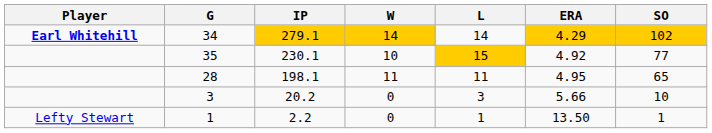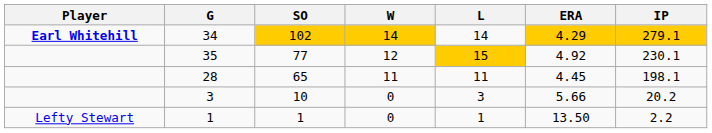columns swapped: (300, 15) <-> (661, 15)
(390, 56) 10 -> (390, 56) 12
(571, 76) 4.95 -> (571, 76) 4.45
